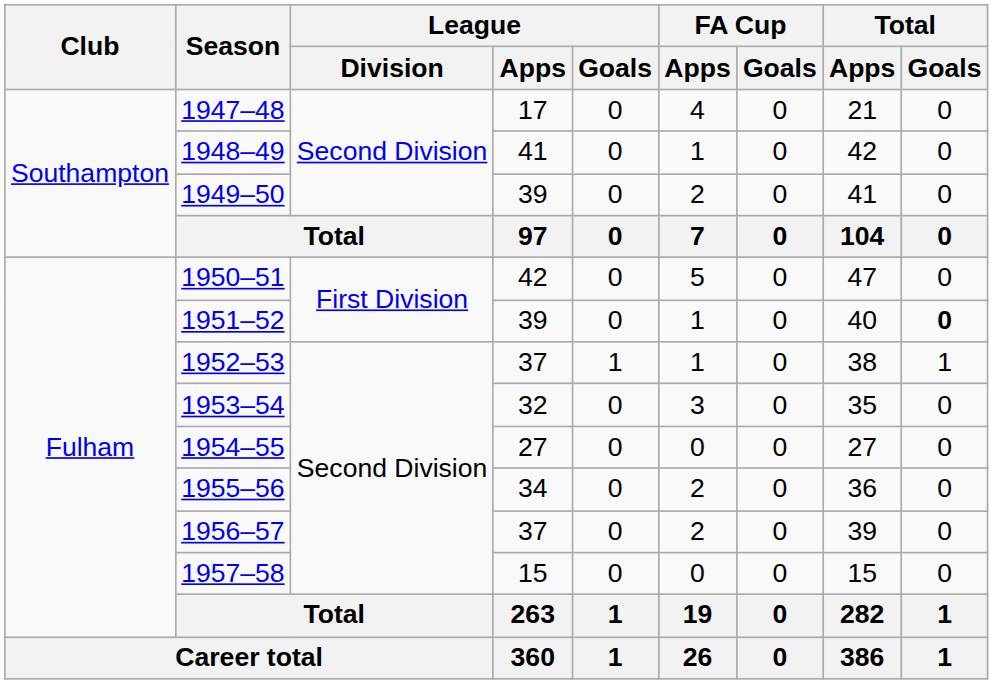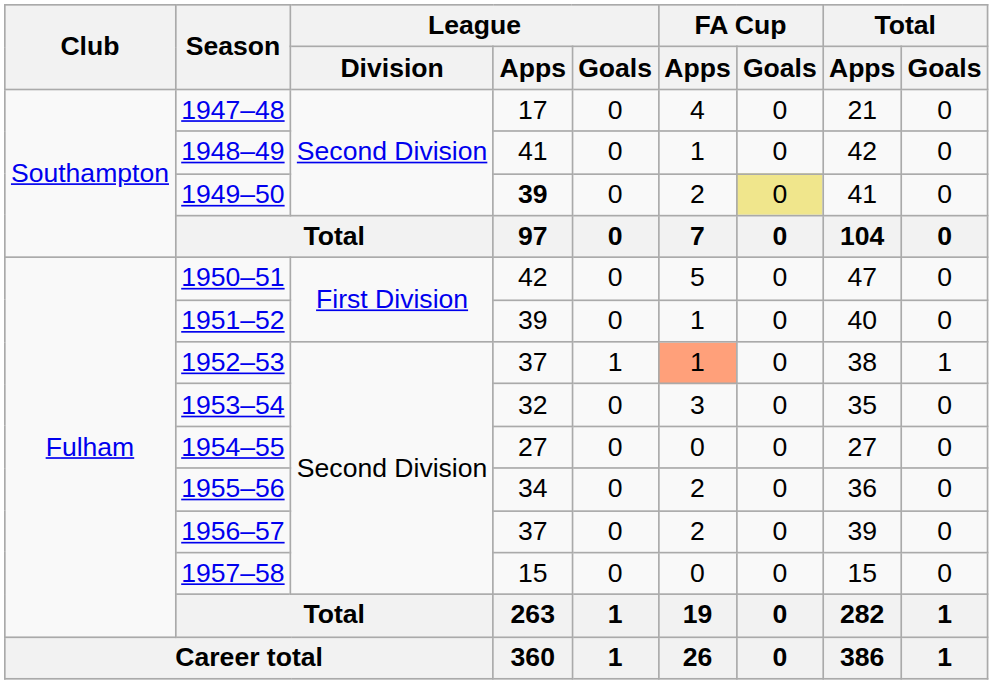(533, 194) normal -> (533, 194) bold
(780, 194) no background -> (780, 194) khaki background
(945, 320) bold -> (945, 320) normal
(697, 362) no background -> (697, 362) lightsalmon background
